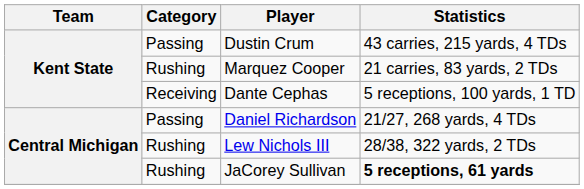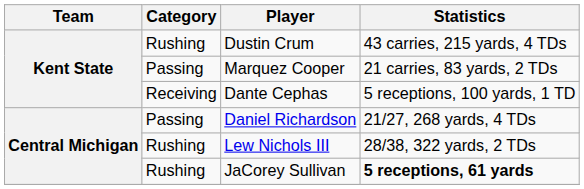(175, 43) Passing -> (176, 43) Rushing
(176, 68) Rushing -> (175, 68) Passing
